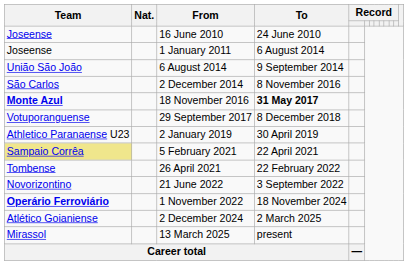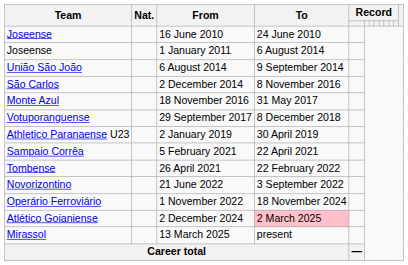(35, 101) bold -> (33, 101) normal
(288, 101) bold -> (287, 101) normal
(45, 151) khaki background -> (45, 151) no background
(58, 201) bold -> (54, 201) normal
(289, 218) no background -> (289, 218) pink background
